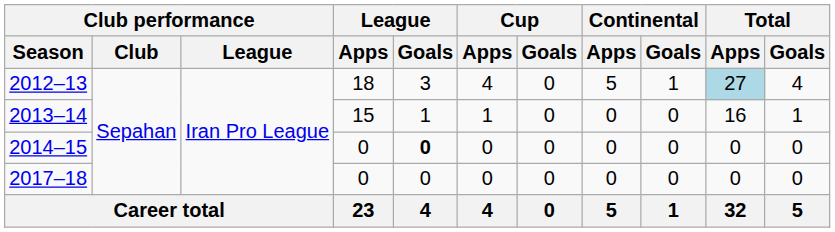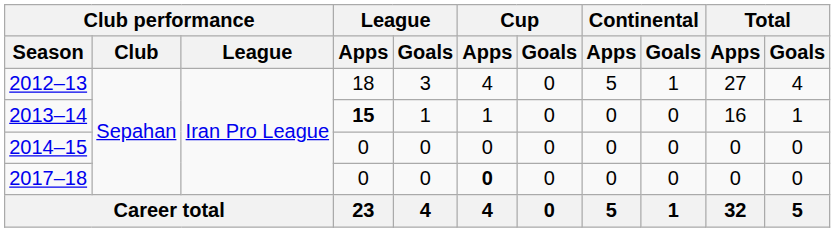(735, 83) lightblue background -> (735, 83) no background
(363, 115) normal -> (363, 115) bold
(425, 147) bold -> (425, 147) normal
(487, 178) normal -> (487, 178) bold
